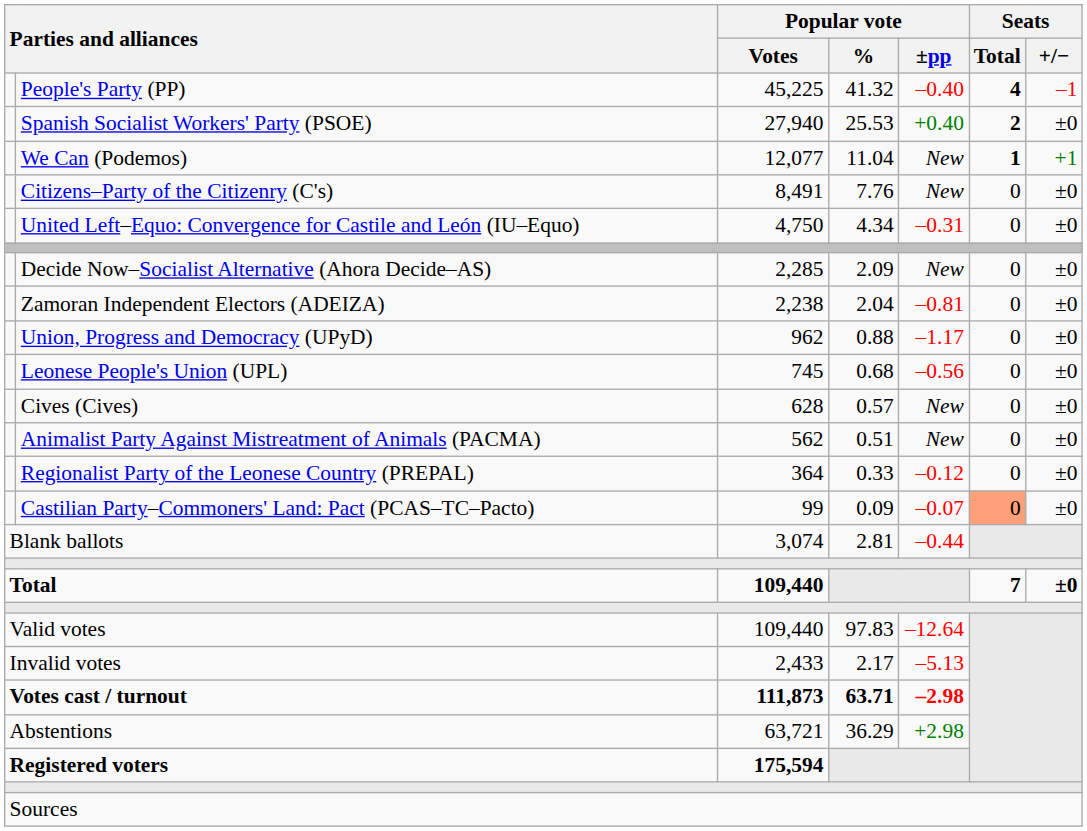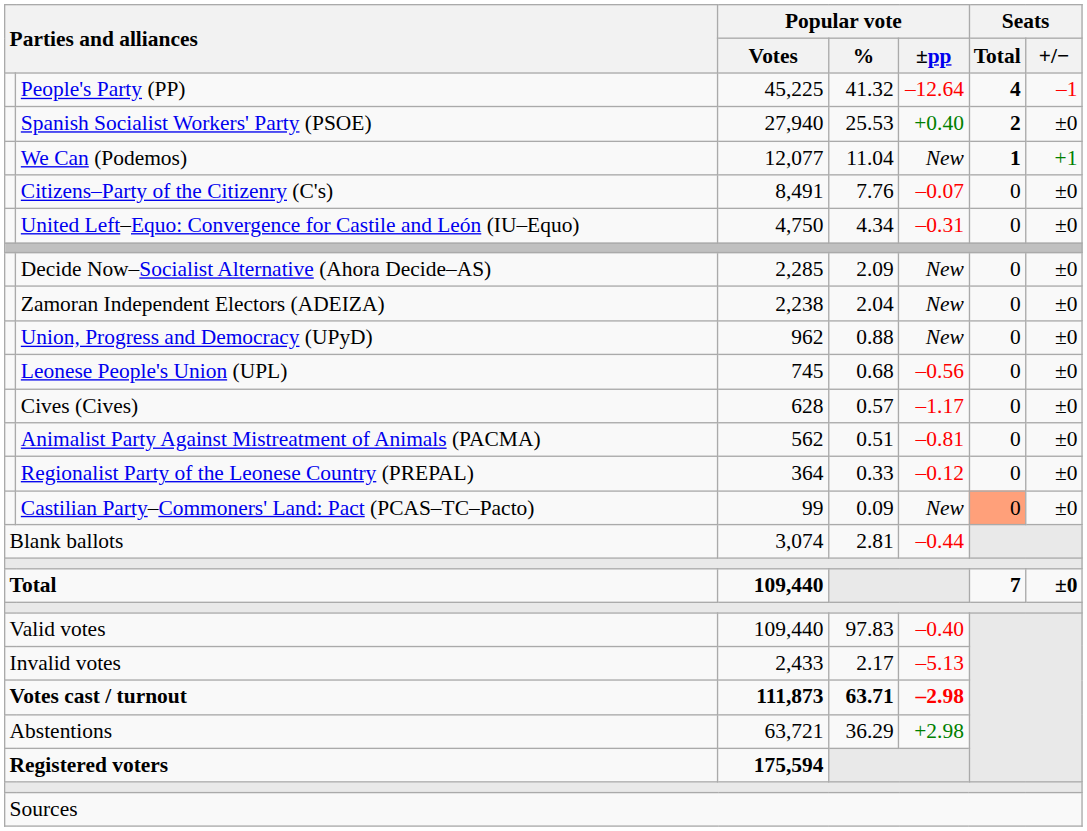(940, 89) –0.40 -> (934, 89) –12.64
(945, 191) New -> (940, 191) –0.07
(940, 303) –0.81 -> (945, 303) New
(940, 337) –1.17 -> (945, 337) New
(945, 405) New -> (940, 405) –1.17
(945, 439) New -> (940, 439) –0.81
(940, 507) –0.07 -> (945, 507) New
(934, 629) –12.64 -> (940, 629) –0.40
